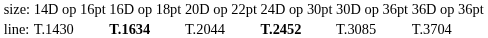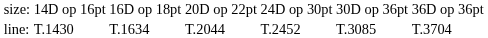(130, 29) bold -> (129, 29) normal
(281, 29) bold -> (281, 29) normal
